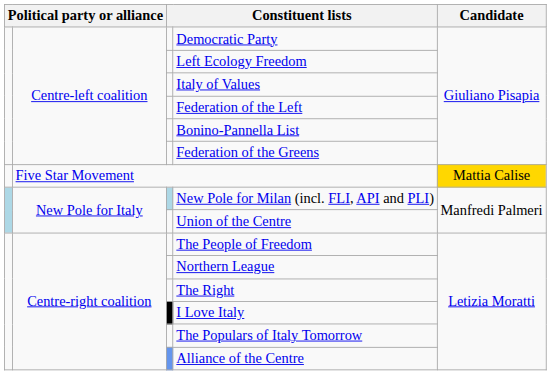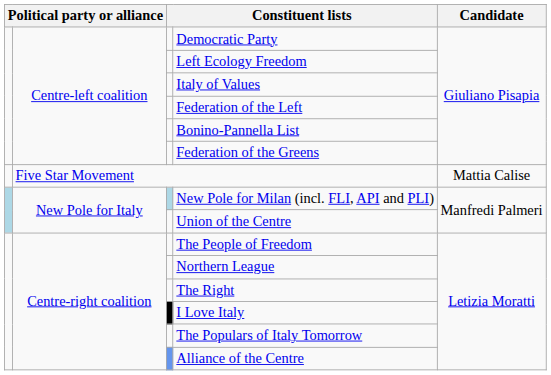(492, 175) gold background -> (492, 175) no background
